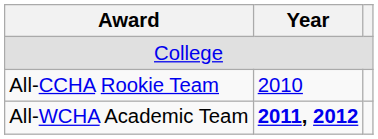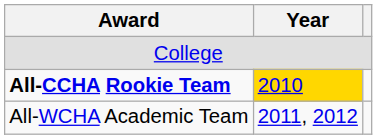(114, 85) normal -> (120, 85) bold
(280, 85) no background -> (280, 85) gold background
(308, 117) bold -> (308, 117) normal
